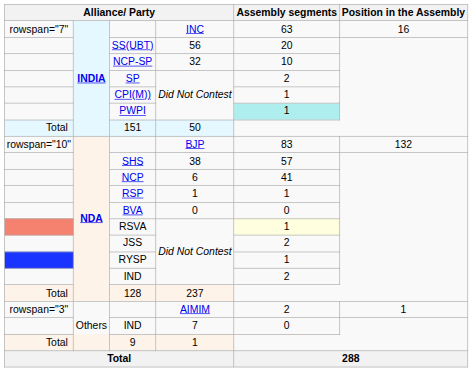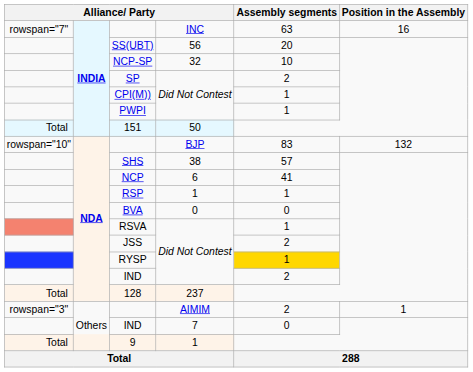(287, 111) paleturquoise background -> (287, 111) no background
(287, 227) lightyellow background -> (287, 227) no background
(287, 260) no background -> (287, 260) gold background
